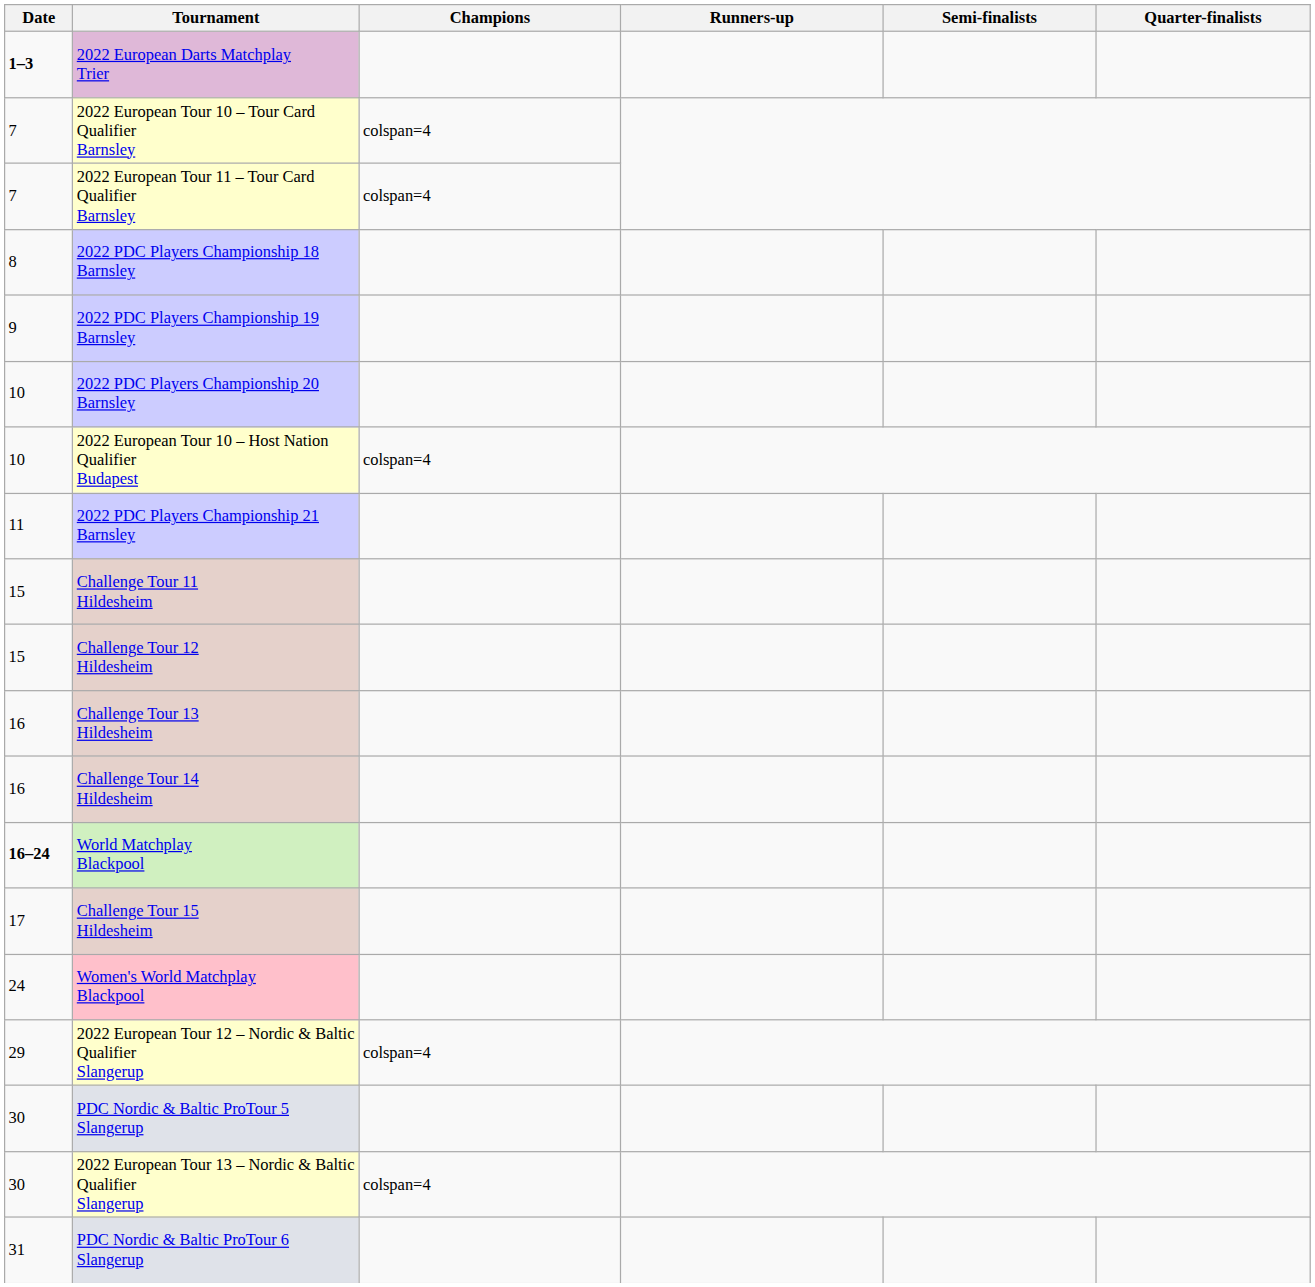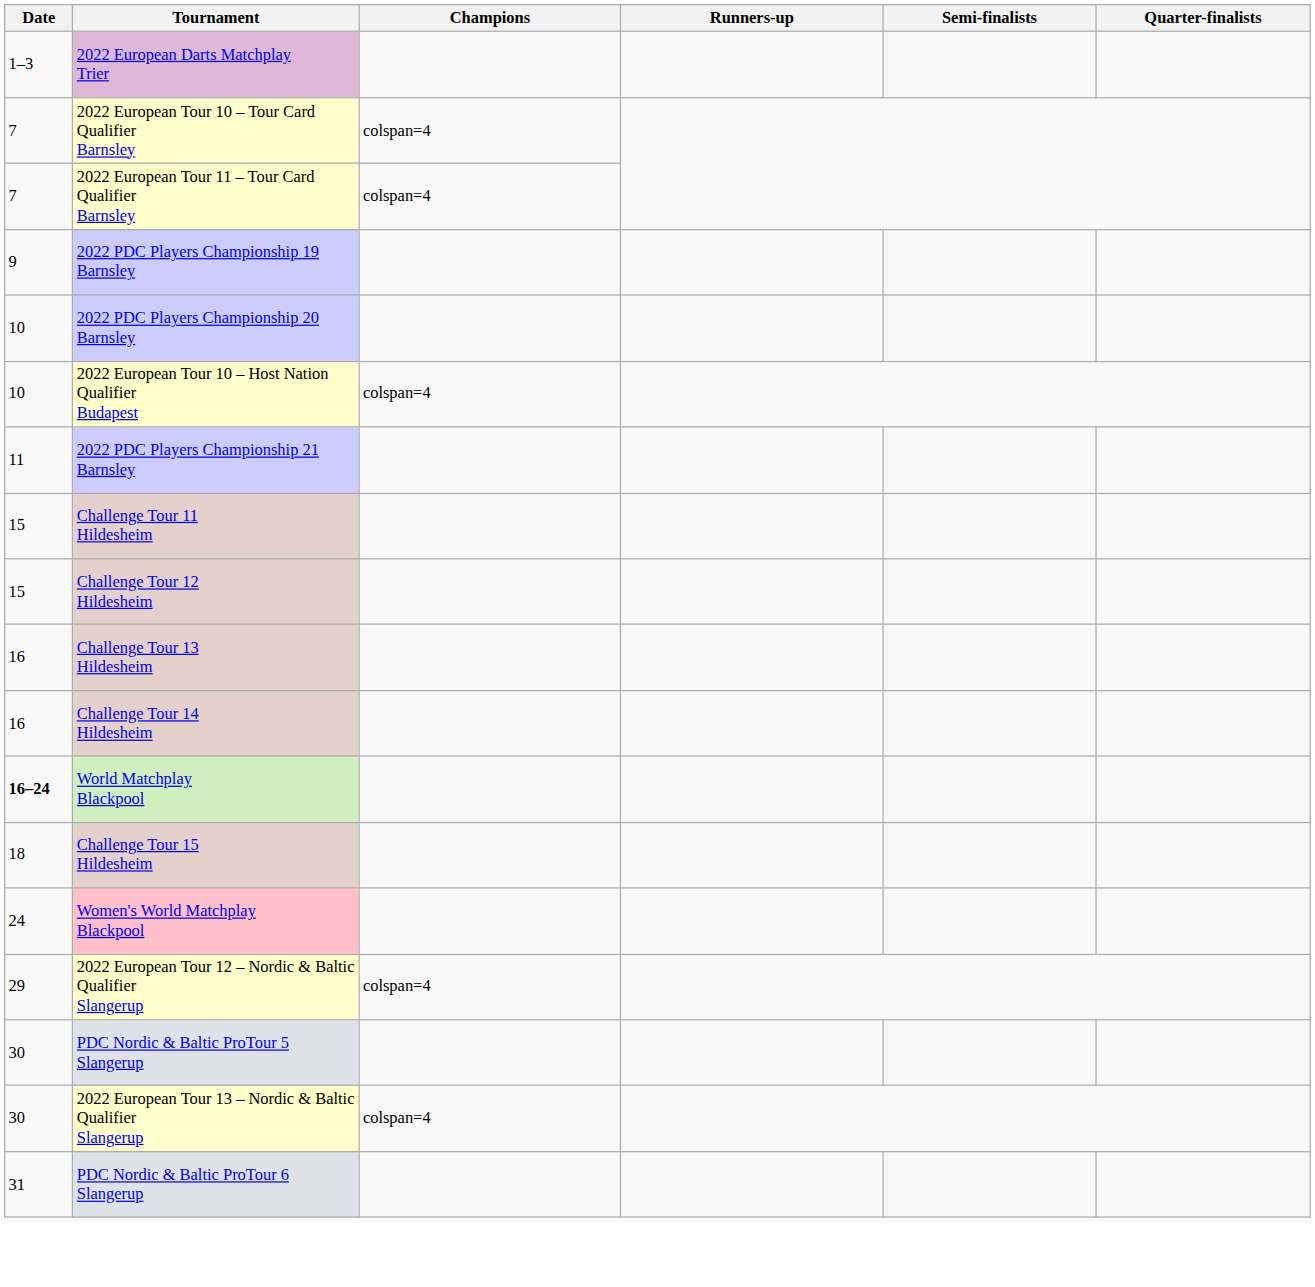(21, 64) bold -> (21, 64) normal
- row: (198, 261)
(17, 920) 17 -> (17, 854) 18
